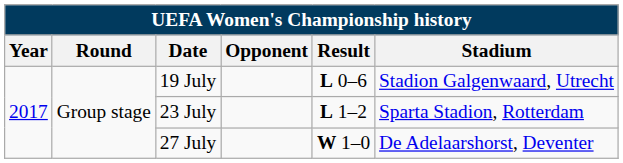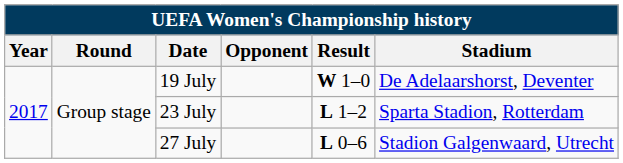(344, 81) L 0–6 -> (344, 81) W 1–0
(497, 81) Stadion Galgenwaard, Utrecht -> (486, 81) De Adelaarshorst, Deventer
(344, 142) W 1–0 -> (344, 142) L 0–6
(486, 142) De Adelaarshorst, Deventer -> (497, 142) Stadion Galgenwaard, Utrecht
